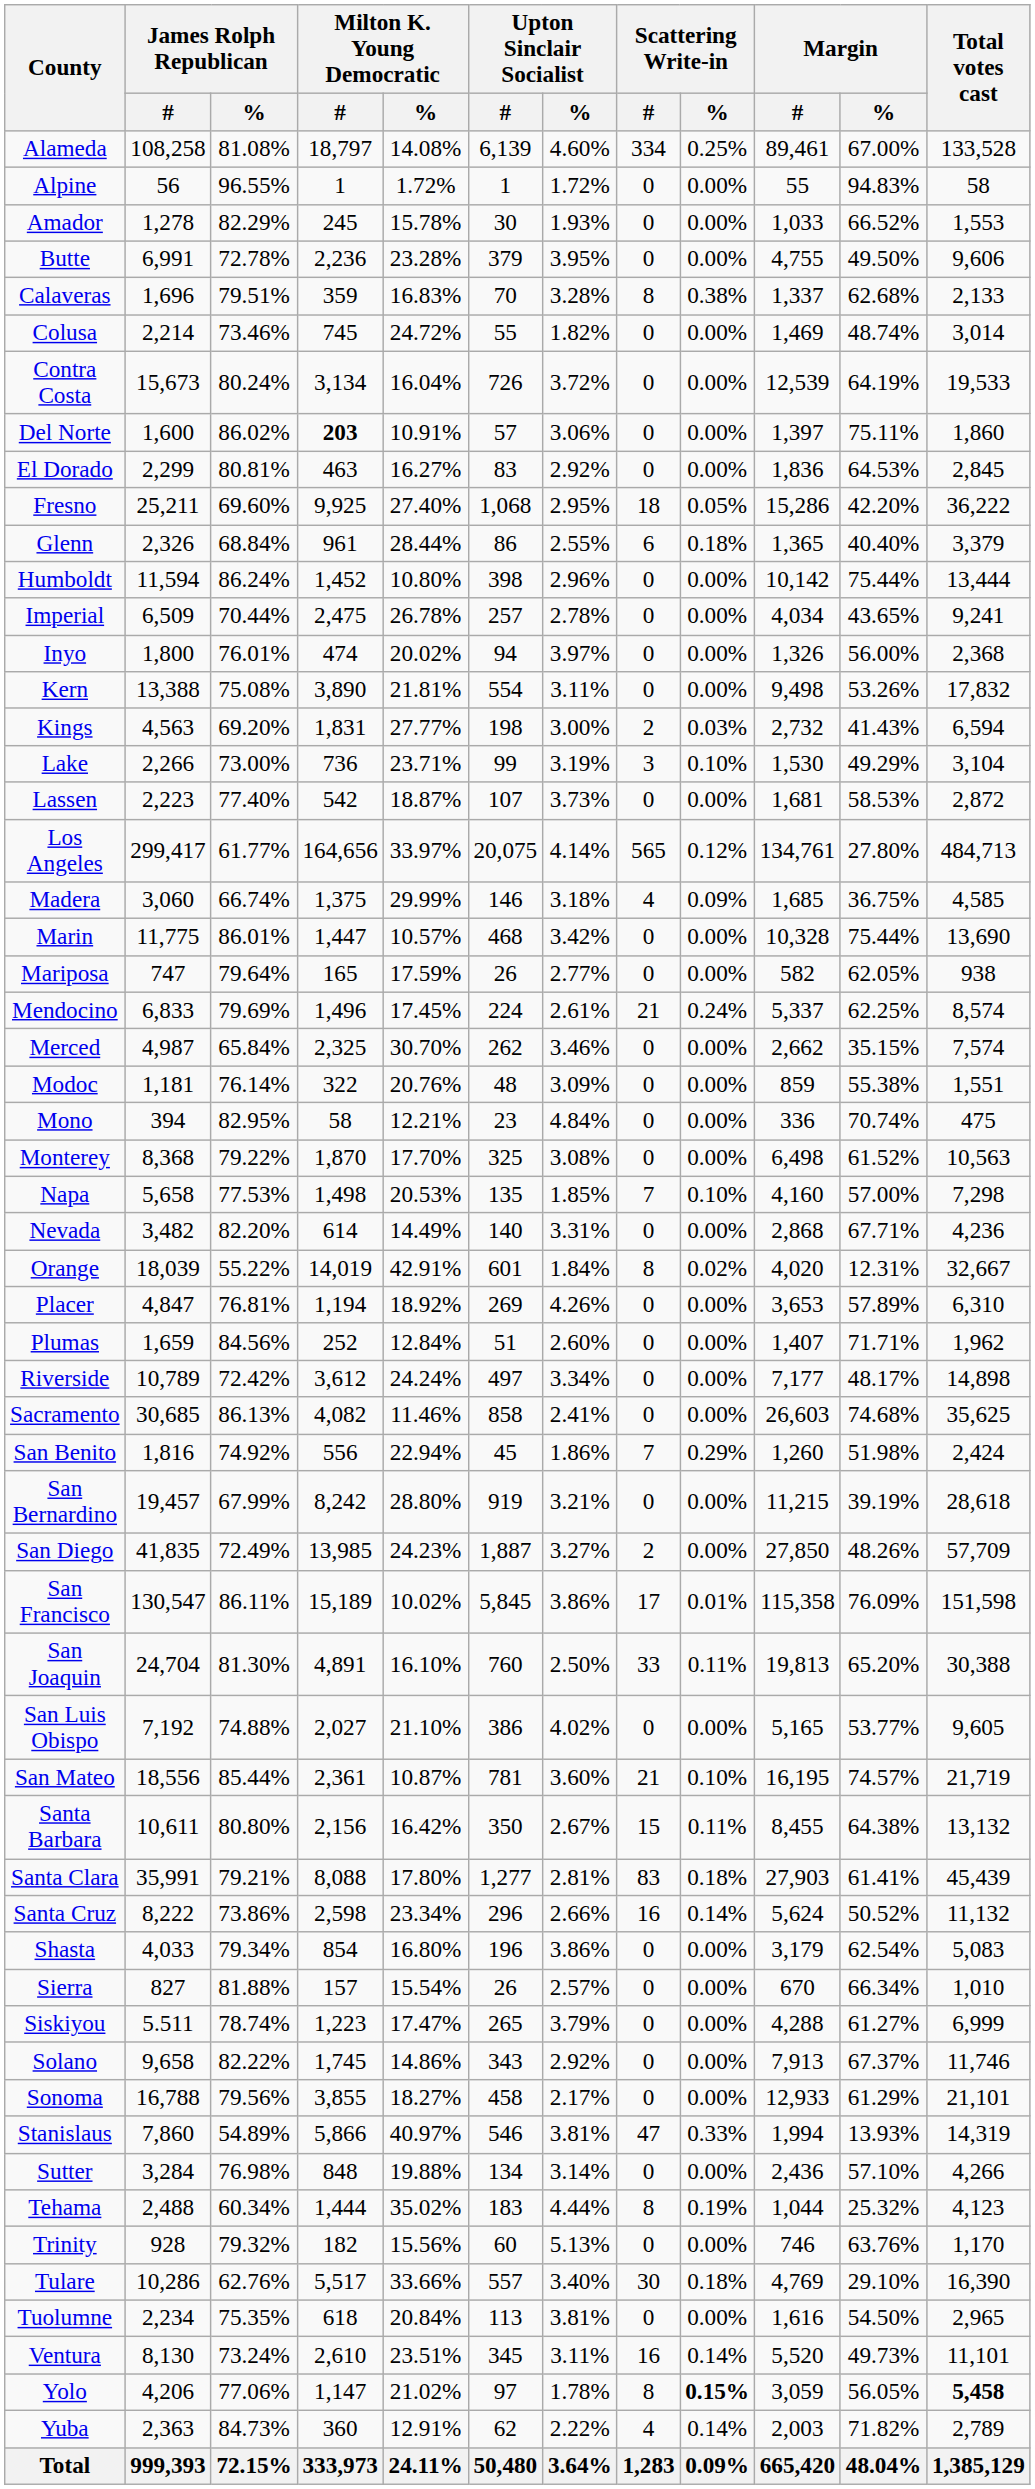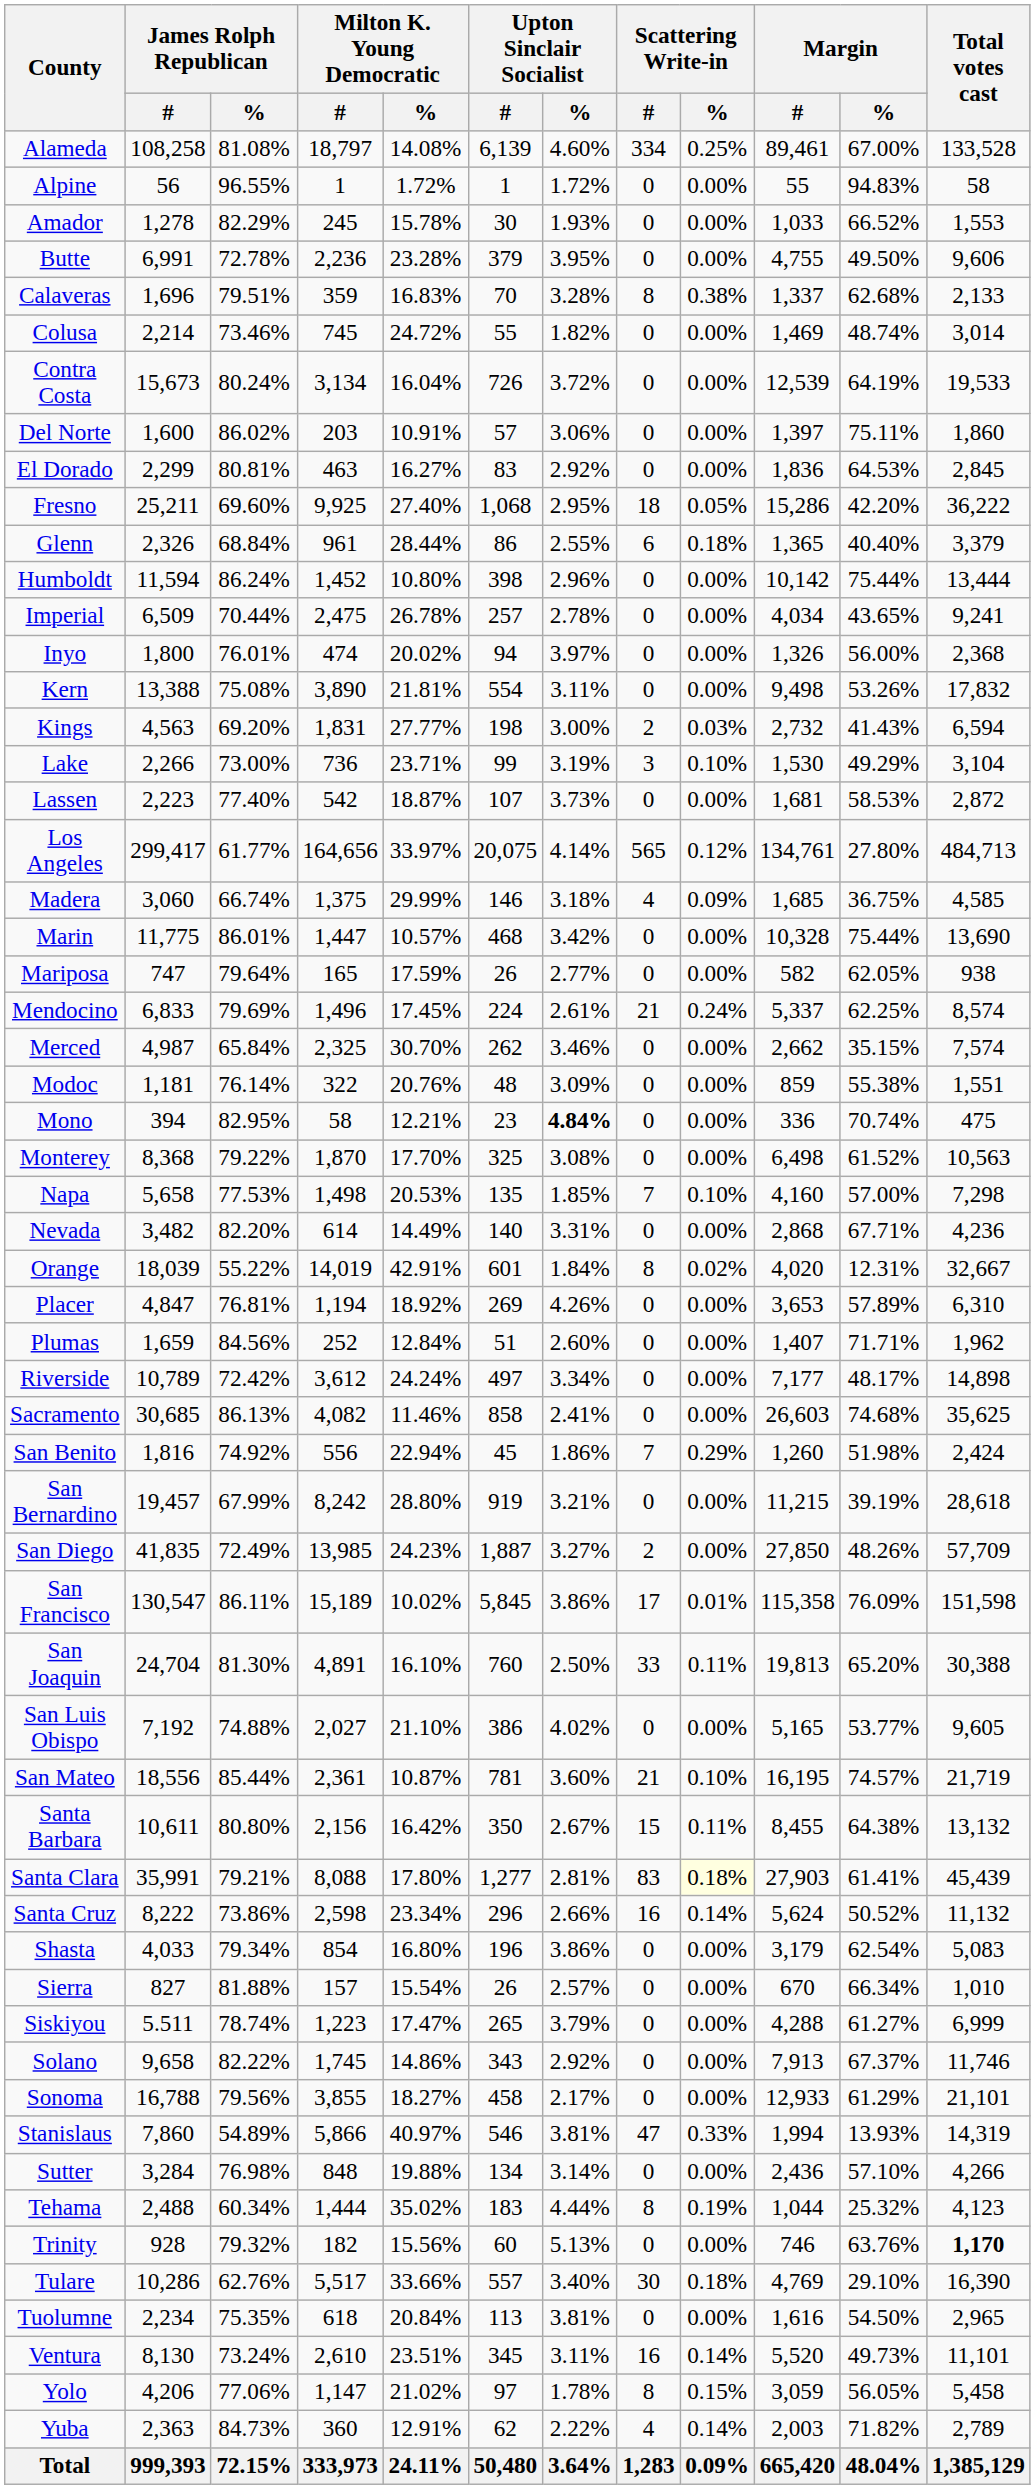(340, 432) bold -> (340, 432) normal
(580, 1120) normal -> (580, 1120) bold
(717, 1876) no background -> (717, 1876) lightyellow background
(978, 2244) normal -> (978, 2244) bold
(717, 2391) bold -> (717, 2391) normal
(978, 2391) bold -> (978, 2391) normal
